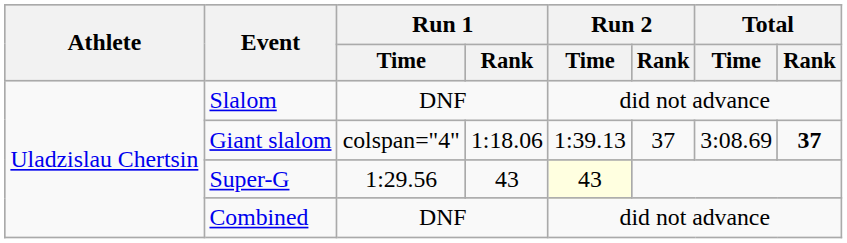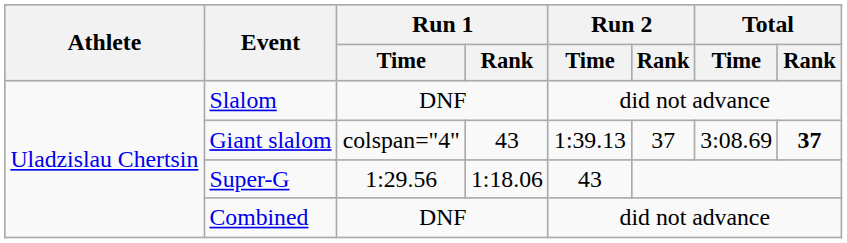(507, 139) 1:18.06 -> (507, 139) 43
(507, 179) 43 -> (507, 179) 1:18.06
(590, 179) lightyellow background -> (590, 179) no background
